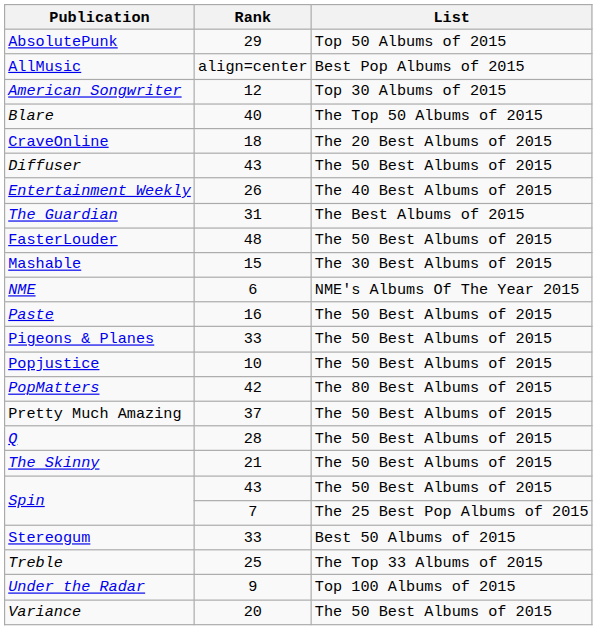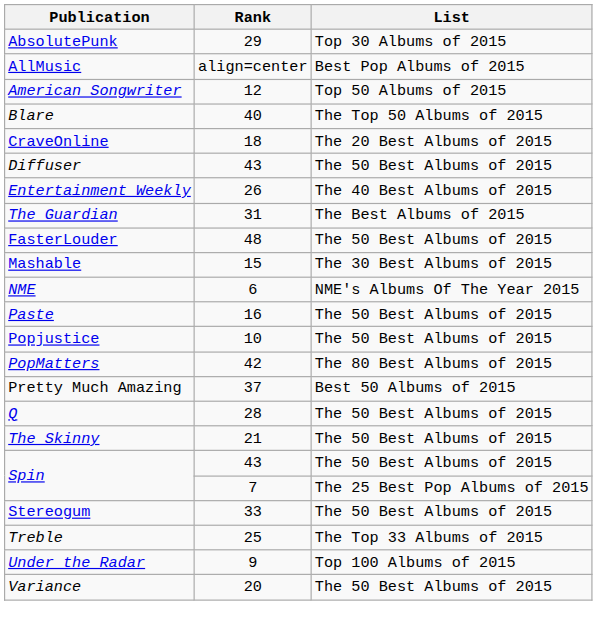(411, 42) Top 50 Albums of 2015 -> (411, 42) Top 30 Albums of 2015
(411, 91) Top 30 Albums of 2015 -> (411, 91) Top 50 Albums of 2015
- row: (81, 339)
(433, 414) The 50 Best Albums of 2015 -> (415, 389) Best 50 Albums of 2015
(415, 538) Best 50 Albums of 2015 -> (433, 513) The 50 Best Albums of 2015
